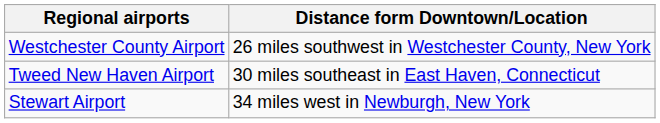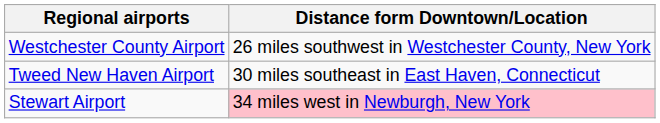(381, 103) no background -> (381, 103) pink background
